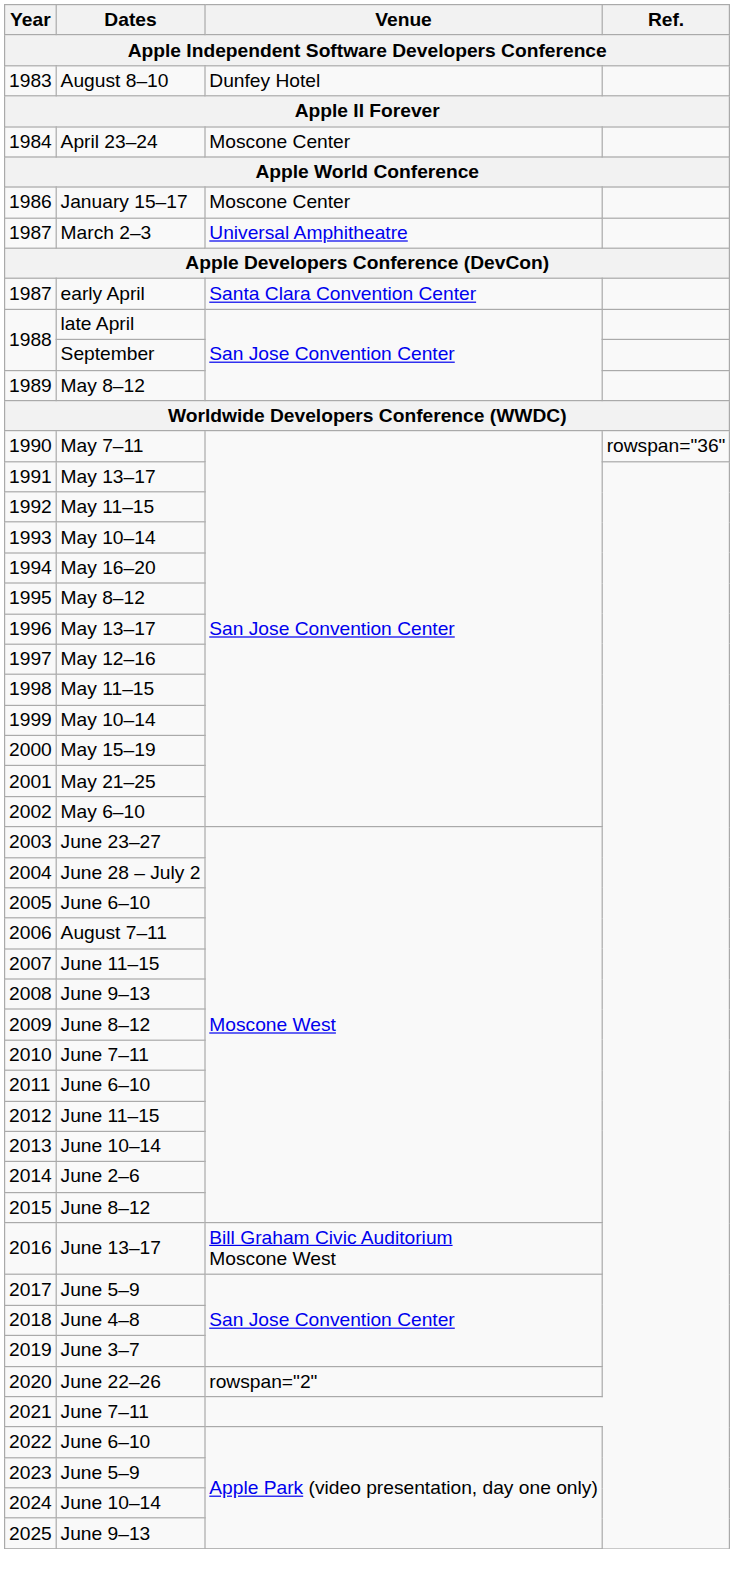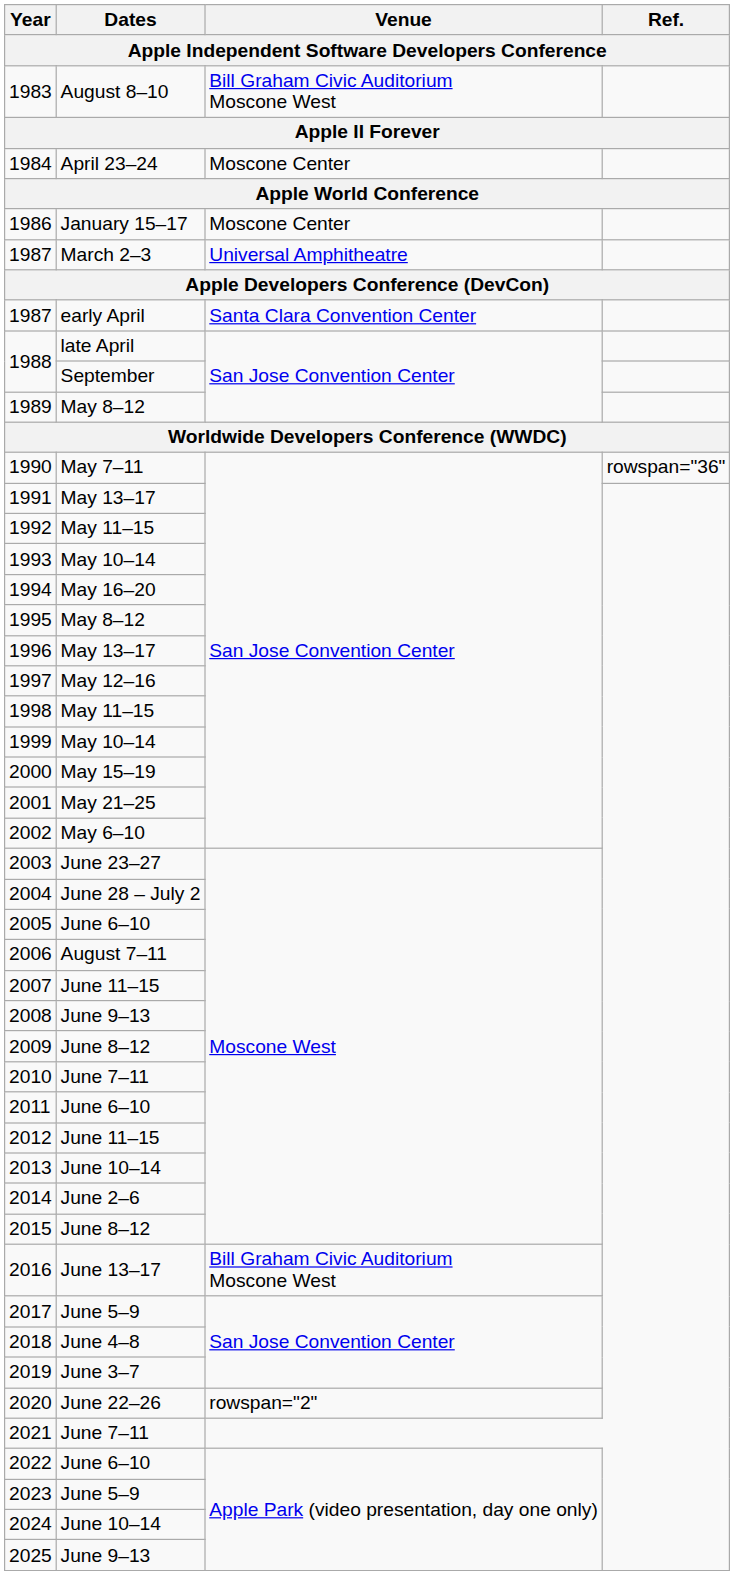(265, 80) Dunfey Hotel -> (331, 91) Bill Graham Civic Auditorium Moscone West
